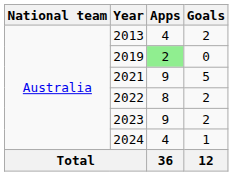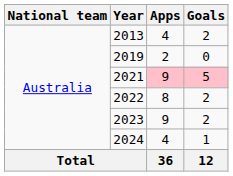(165, 56) lightgreen background -> (165, 56) no background
(165, 77) no background -> (165, 77) pink background
(206, 77) no background -> (206, 77) pink background
